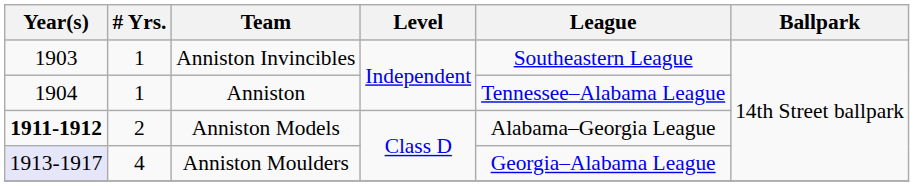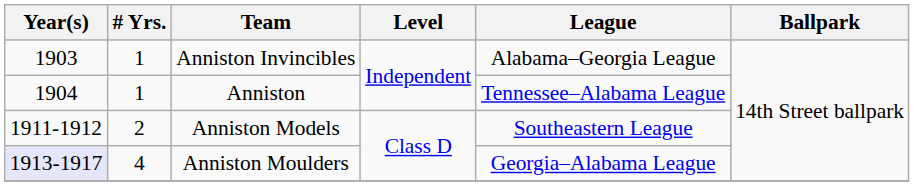(603, 57) Southeastern League -> (603, 57) Alabama–Georgia League
(56, 128) bold -> (56, 128) normal
(603, 128) Alabama–Georgia League -> (603, 128) Southeastern League
